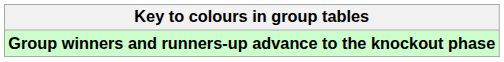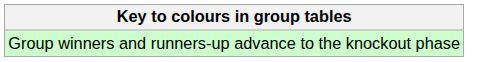(252, 43) bold -> (234, 43) normal
